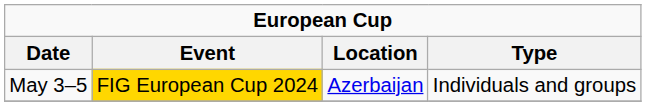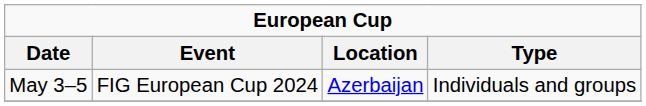(207, 85) gold background -> (207, 85) no background
